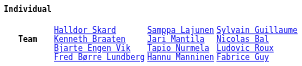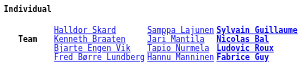(257, 44) normal -> (257, 44) bold
